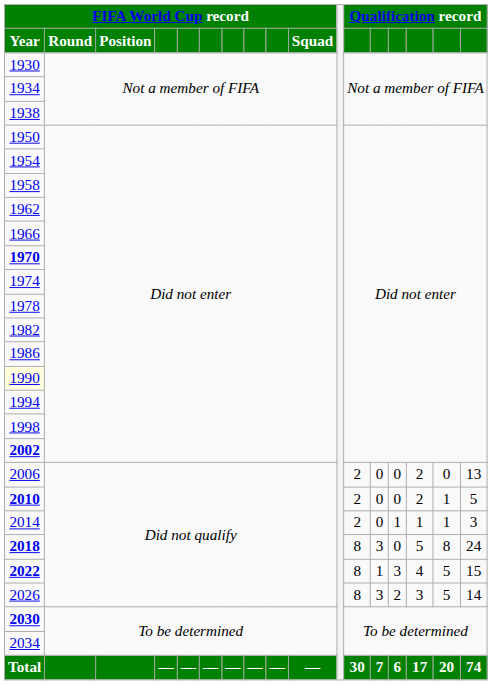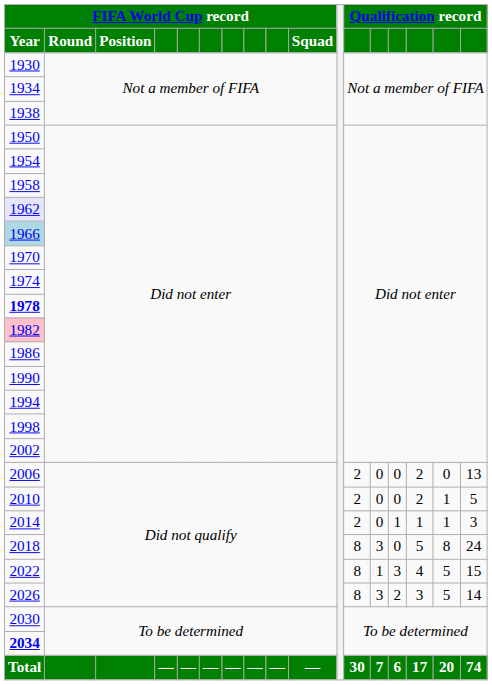(25, 209) no background -> (25, 209) lavender background
(25, 233) no background -> (25, 233) lightblue background
(25, 257) bold -> (25, 257) normal
(25, 305) normal -> (25, 305) bold
(25, 329) no background -> (25, 329) pink background
(25, 378) lightyellow background -> (25, 378) no background
(25, 450) bold -> (25, 450) normal
(25, 498) bold -> (25, 498) normal
(25, 546) bold -> (25, 546) normal
(25, 570) bold -> (25, 570) normal
(25, 619) bold -> (25, 619) normal
(25, 643) normal -> (25, 643) bold
